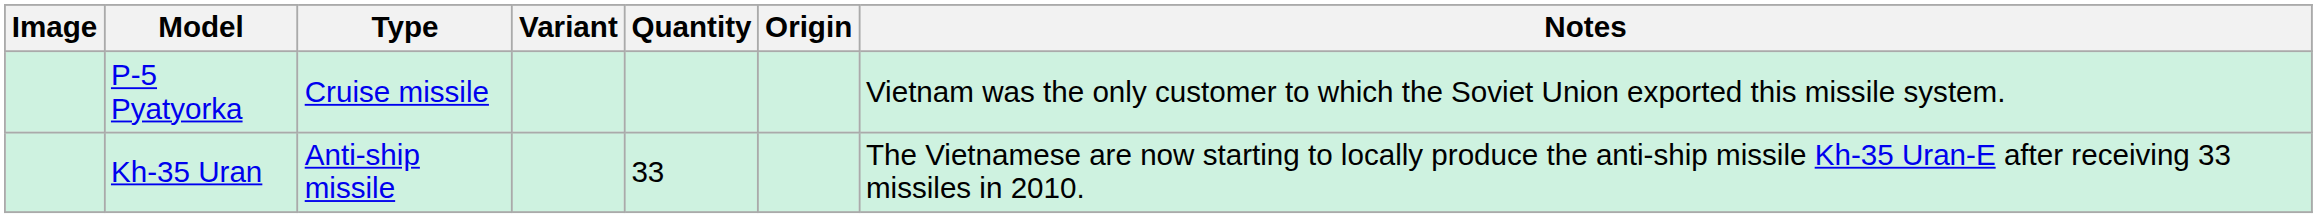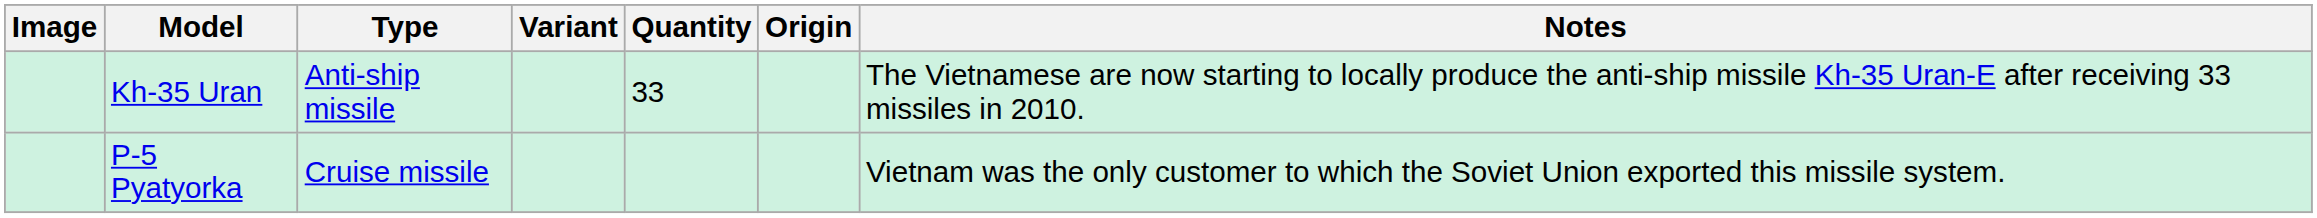rows swapped: (187, 171) <-> (177, 91)
